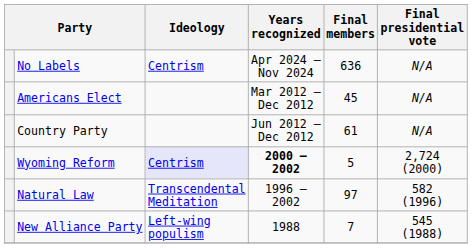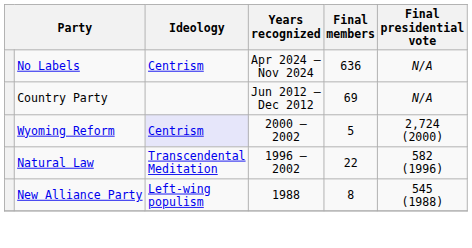- row: (69, 98)
(351, 131) 61 -> (351, 98) 69
(286, 163) bold -> (286, 131) normal
(351, 195) 97 -> (351, 163) 22
(351, 227) 7 -> (351, 195) 8
